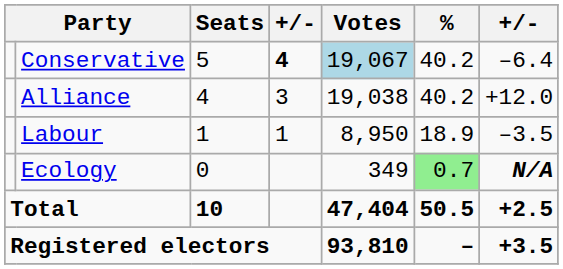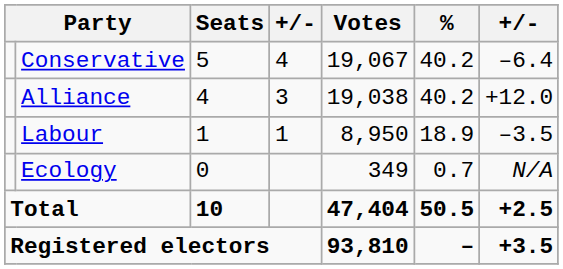(282, 60) bold -> (282, 60) normal
(368, 60) lightblue background -> (368, 60) no background
(454, 172) lightgreen background -> (454, 172) no background
(533, 172) bold -> (533, 172) normal
